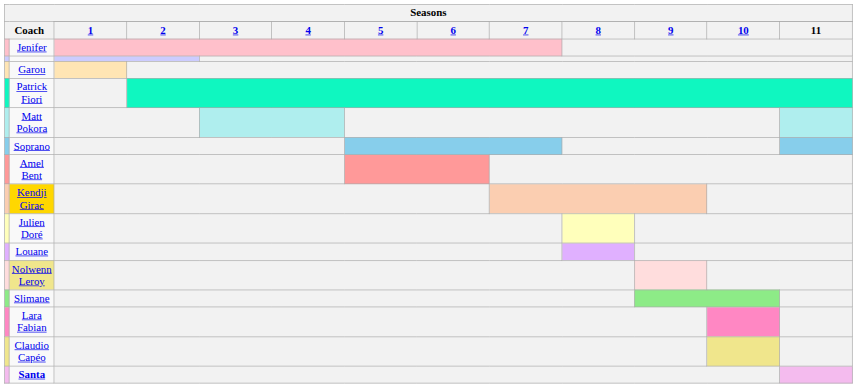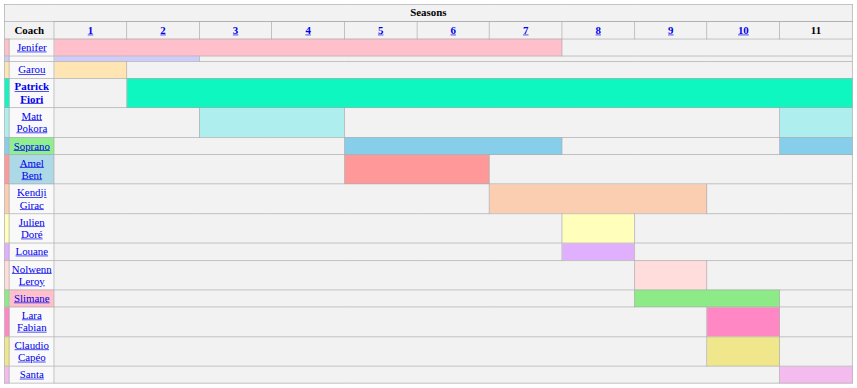(32, 93) normal -> (32, 93) bold
(32, 146) no background -> (32, 146) lightgreen background
(32, 169) no background -> (32, 169) lightblue background
(32, 199) gold background -> (32, 199) no background
(32, 275) khaki background -> (32, 275) no background
(32, 298) no background -> (32, 298) pink background
(32, 374) bold -> (32, 374) normal
